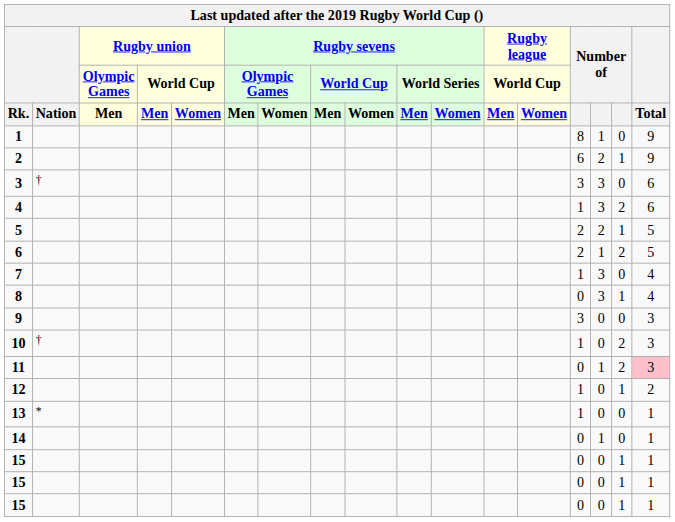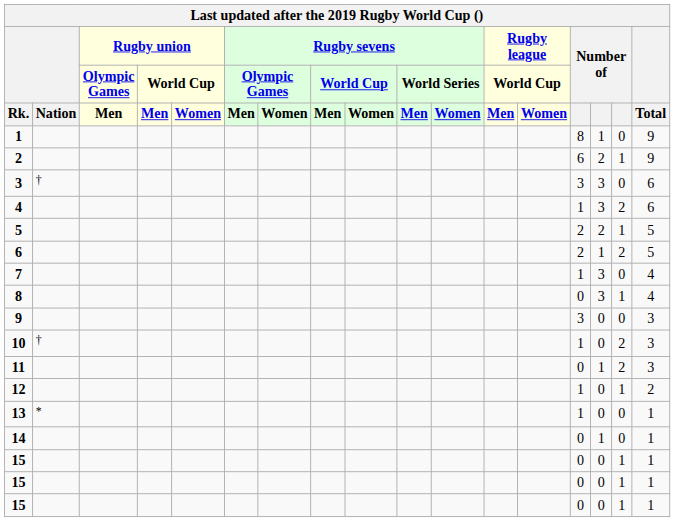(651, 367) pink background -> (651, 367) no background
